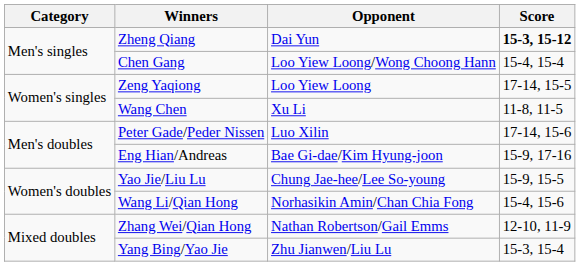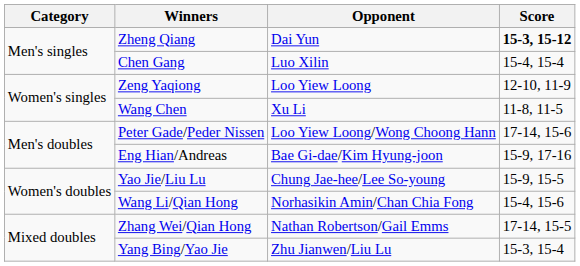(383, 62) Loo Yiew Loong/Wong Choong Hann -> (300, 62) Luo Xilin
(537, 86) 17-14, 15-5 -> (537, 86) 12-10, 11-9
(300, 132) Luo Xilin -> (383, 132) Loo Yiew Loong/Wong Choong Hann
(537, 226) 12-10, 11-9 -> (537, 226) 17-14, 15-5
